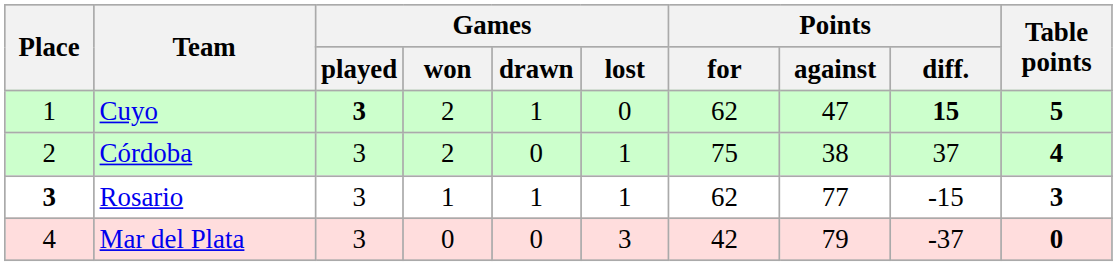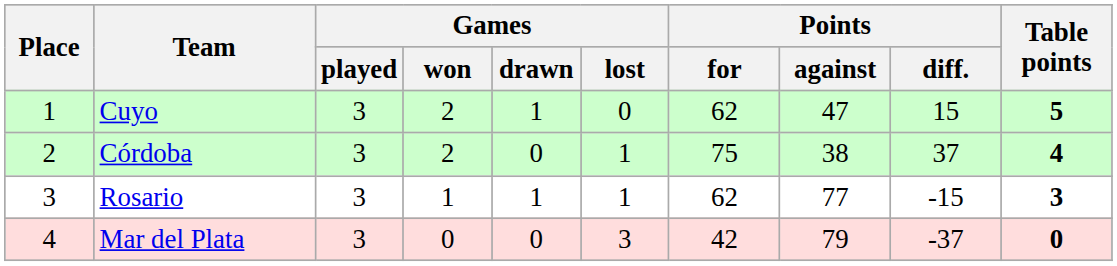(359, 111) bold -> (359, 111) normal
(946, 111) bold -> (946, 111) normal
(49, 196) bold -> (49, 196) normal
